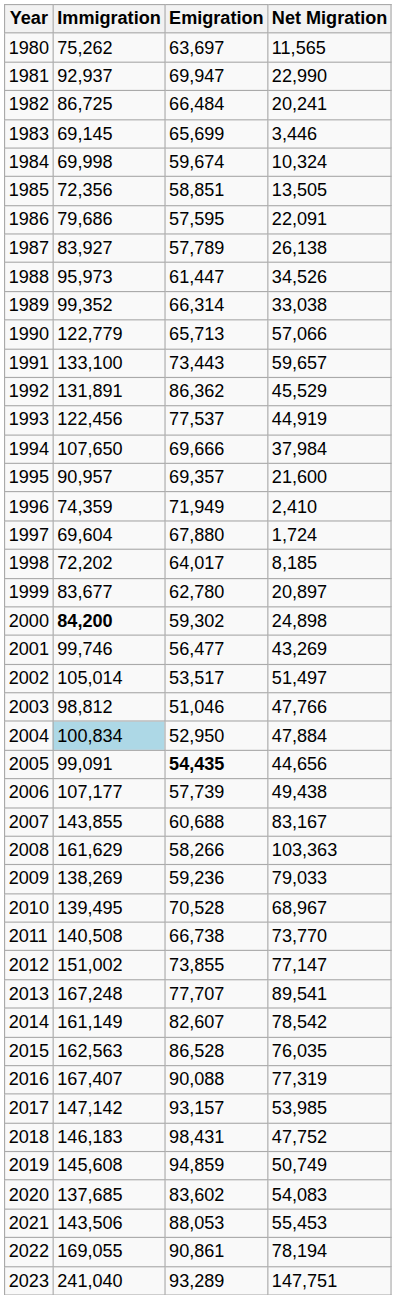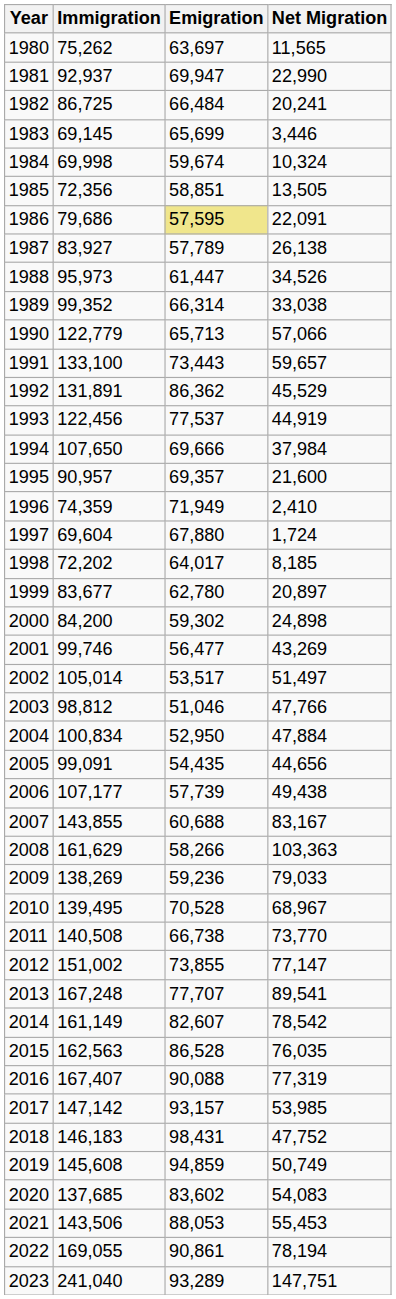(197, 219) no background -> (197, 219) khaki background
(85, 620) bold -> (85, 620) normal
(90, 735) lightblue background -> (90, 735) no background
(197, 764) bold -> (197, 764) normal
